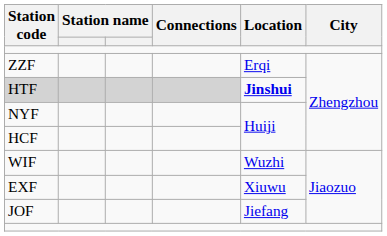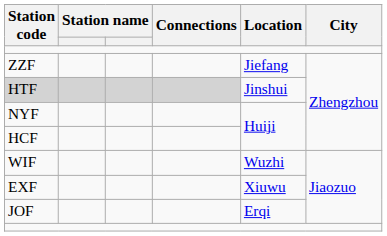(257, 65) Erqi -> (266, 65) Jiefang
(268, 89) bold -> (266, 89) normal
(266, 211) Jiefang -> (257, 211) Erqi
